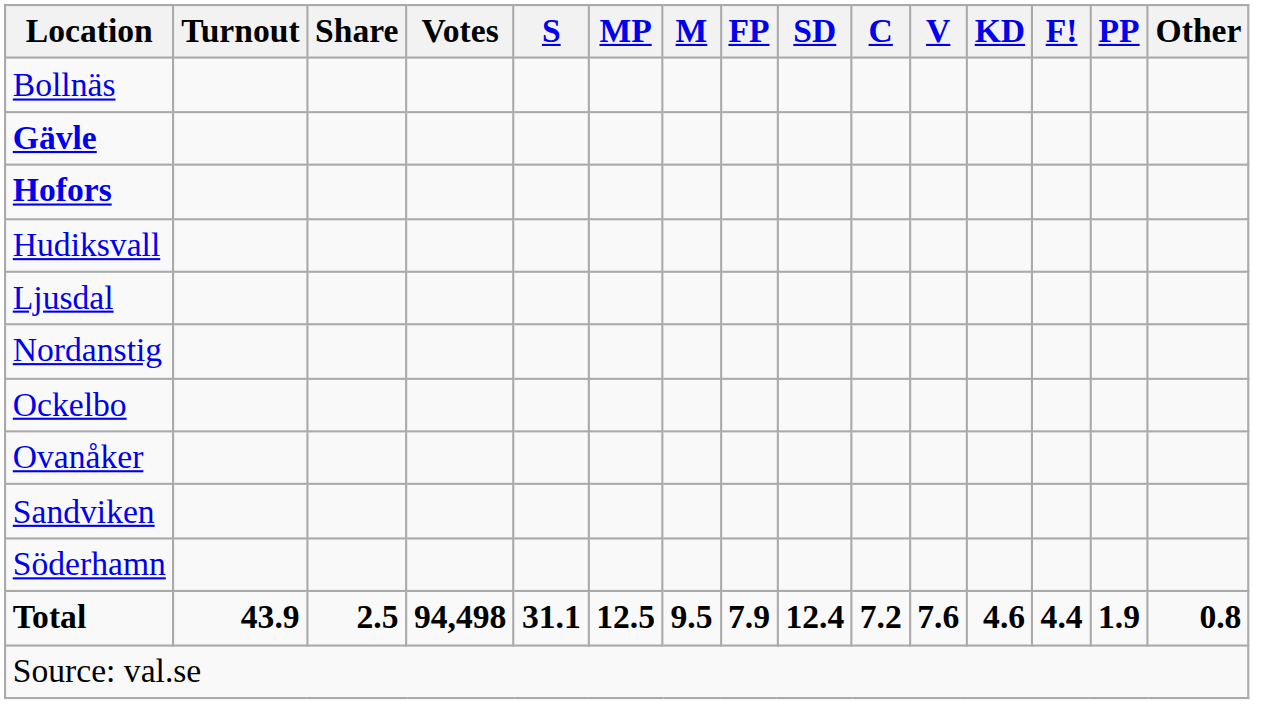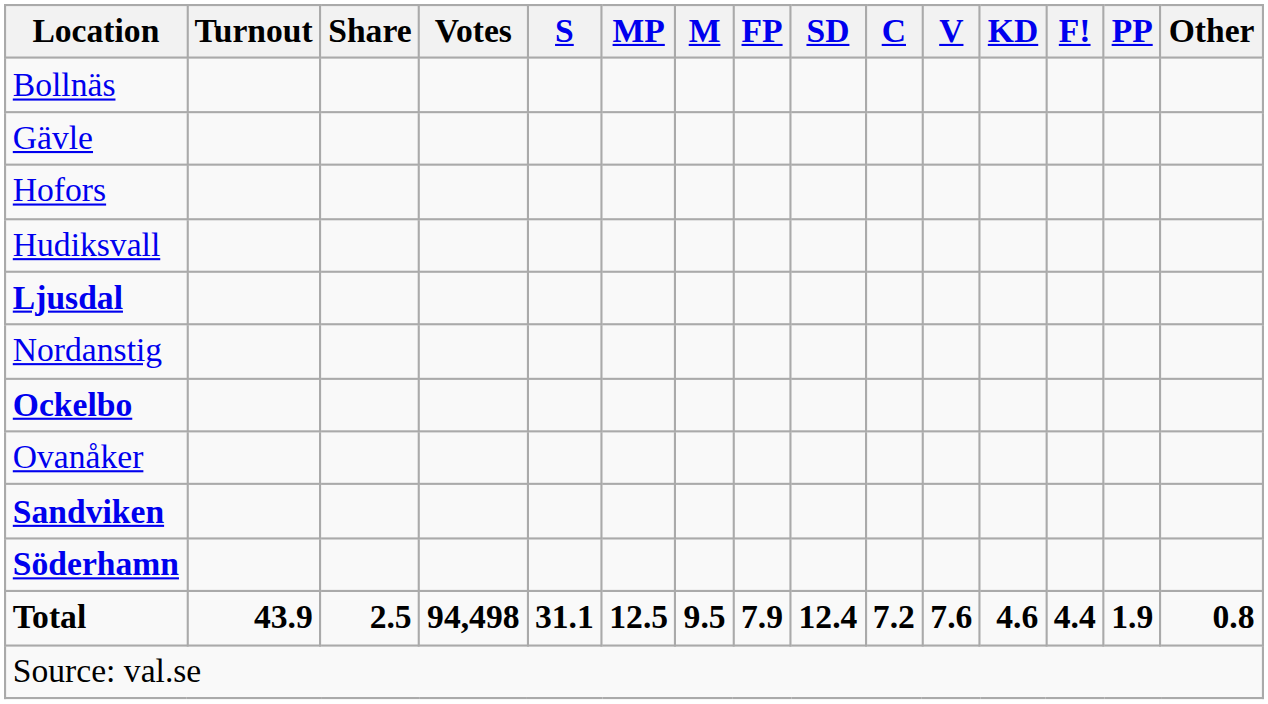(55, 137) bold -> (53, 137) normal
(62, 191) bold -> (59, 191) normal
(63, 297) normal -> (68, 297) bold
(70, 404) normal -> (73, 404) bold
(84, 510) normal -> (88, 510) bold
(89, 564) normal -> (96, 564) bold
